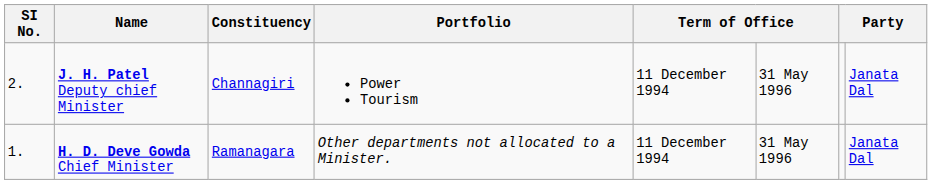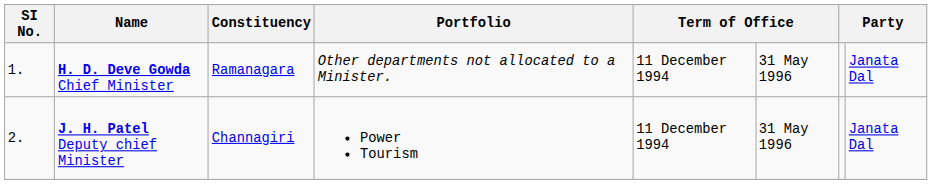rows swapped: (124, 160) <-> (108, 92)
